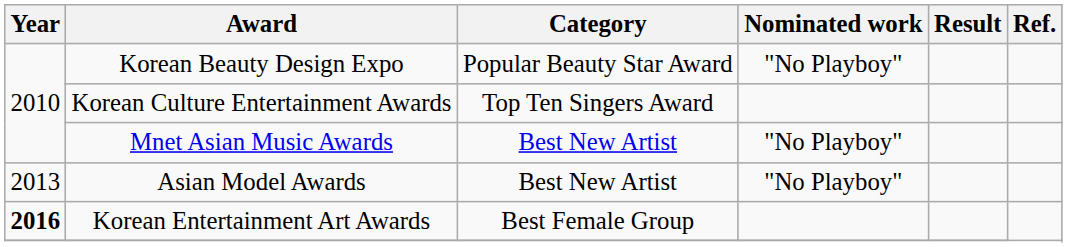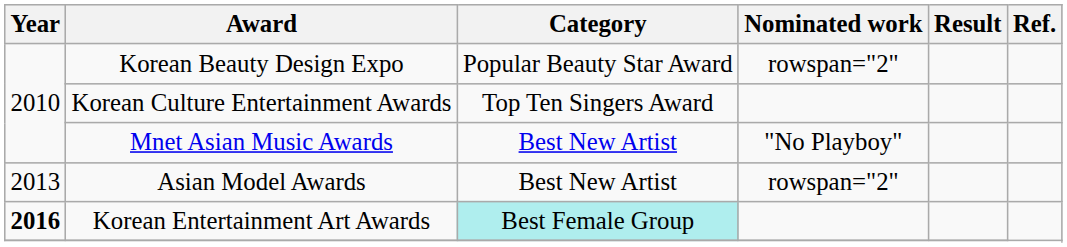(833, 63) "No Playboy" -> (833, 63) rowspan="2"
(833, 181) "No Playboy" -> (833, 181) rowspan="2"
(598, 220) no background -> (598, 220) paleturquoise background
